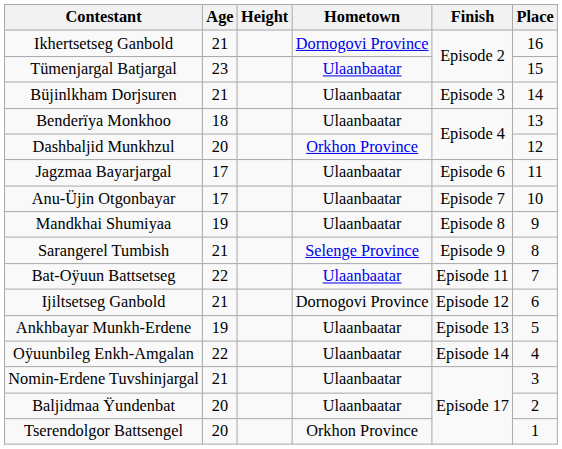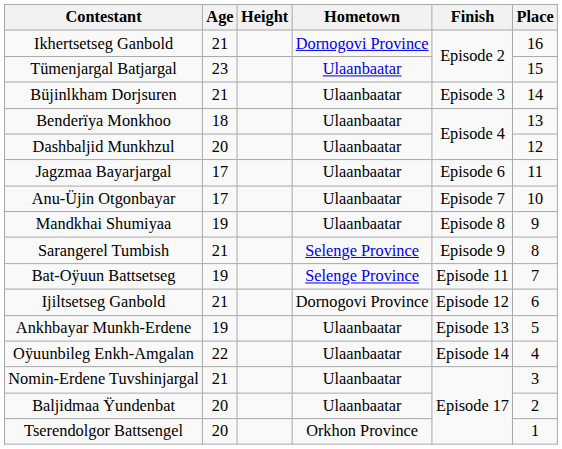(362, 146) Orkhon Province -> (362, 146) Ulaanbaatar
(220, 276) 22 -> (220, 276) 19
(362, 276) Ulaanbaatar -> (362, 276) Selenge Province
